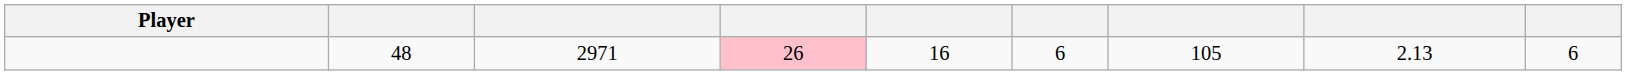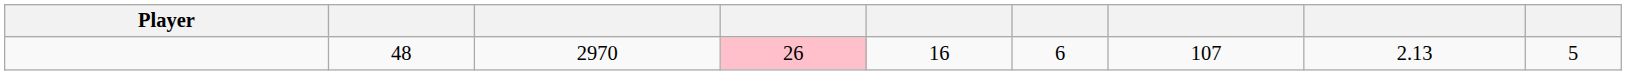(597, 53) 2971 -> (597, 53) 2970
(1206, 53) 105 -> (1206, 53) 107
(1573, 53) 6 -> (1573, 53) 5
